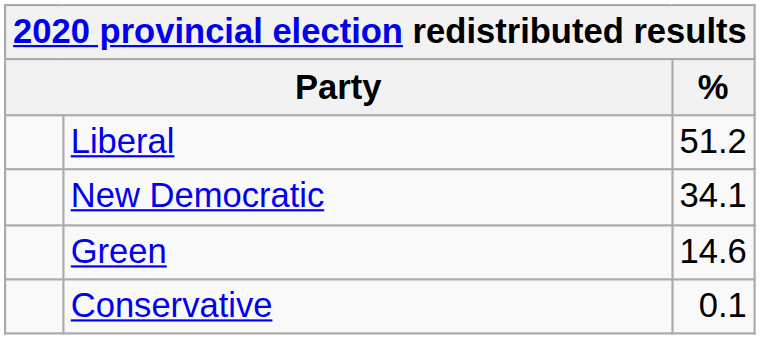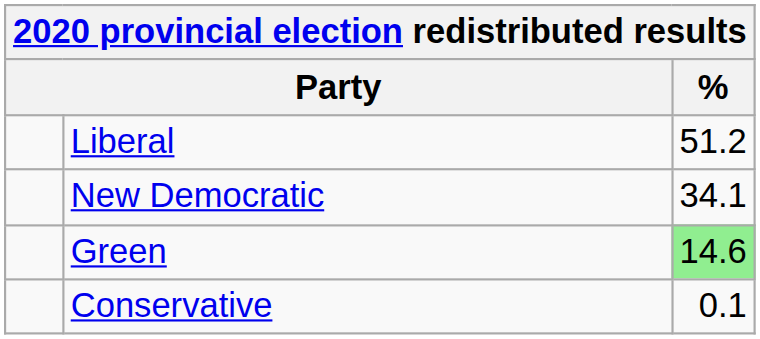(713, 251) no background -> (713, 251) lightgreen background
